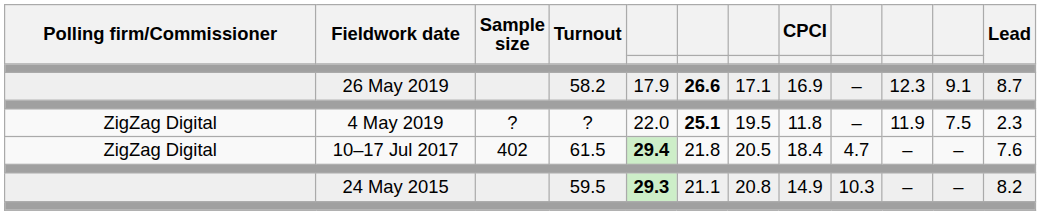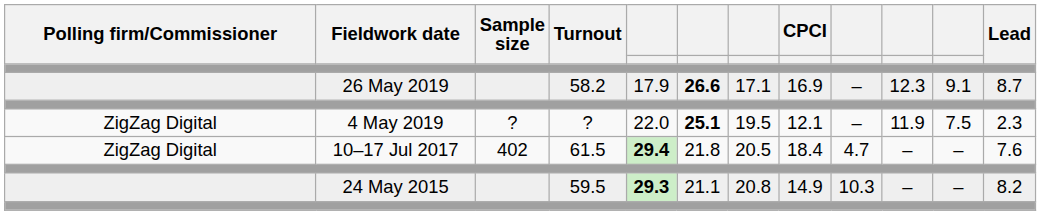(805, 123) 11.8 -> (805, 123) 12.1
